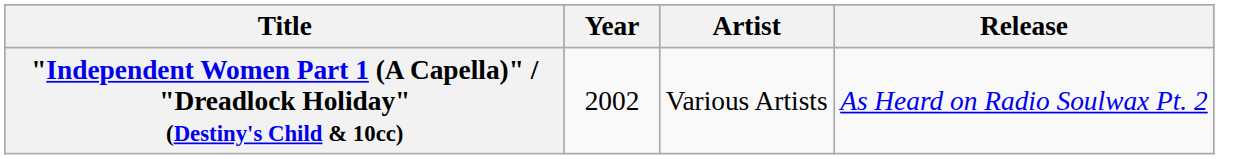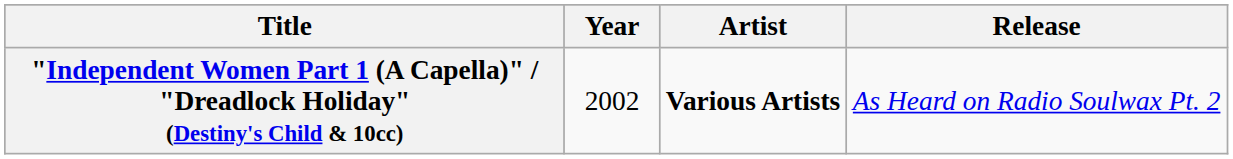(747, 100) normal -> (753, 100) bold
